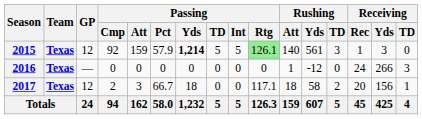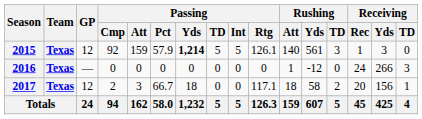(264, 50) lightgreen background -> (264, 50) no background
